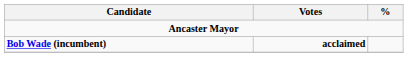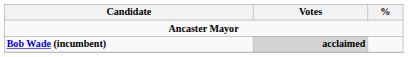(344, 44) no background -> (344, 44) lightgrey background
